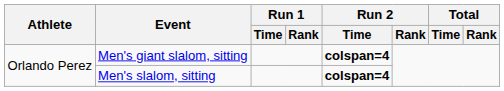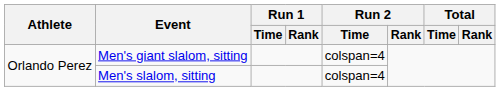(357, 55) bold -> (355, 55) normal
(357, 76) bold -> (355, 76) normal
